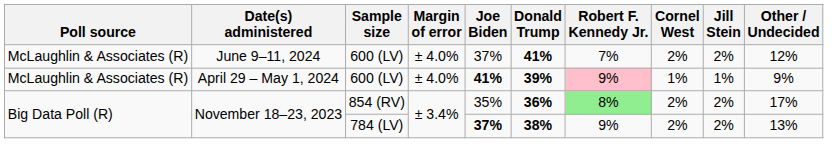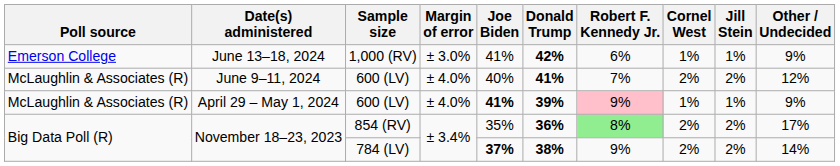+ row: (268, 56)
(488, 56) 37% -> (500, 79) 40%
(783, 126) 13% -> (795, 149) 14%
